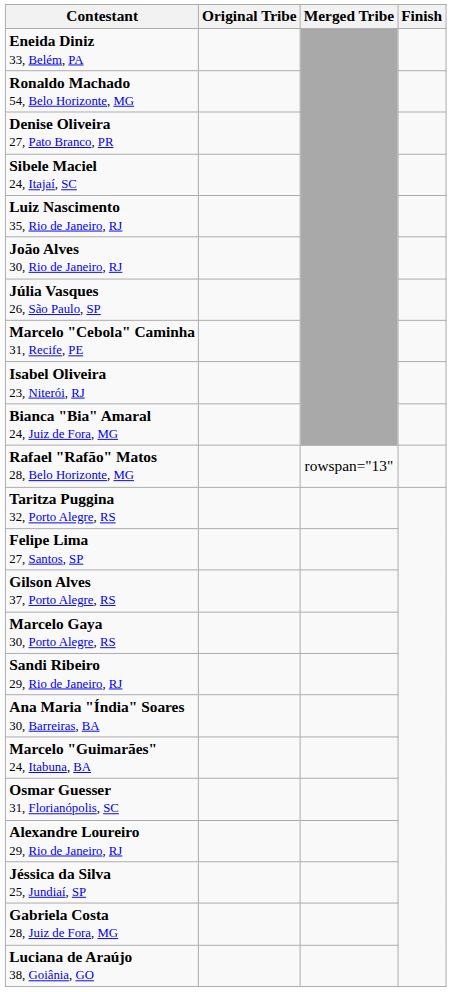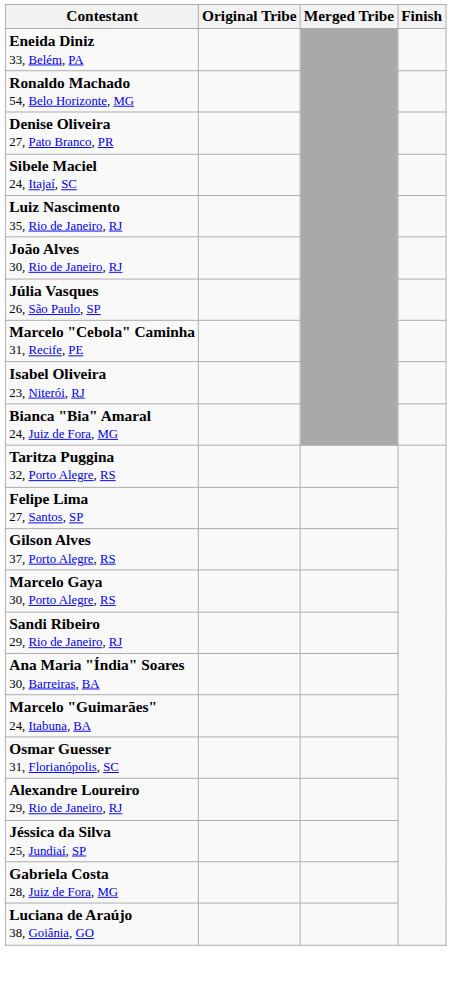- row: (83, 466)
